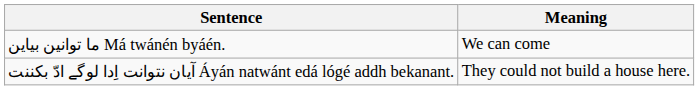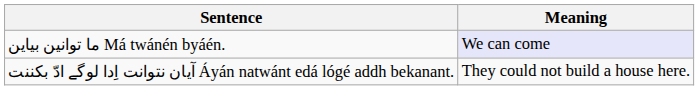(506, 44) no background -> (506, 44) lavender background
